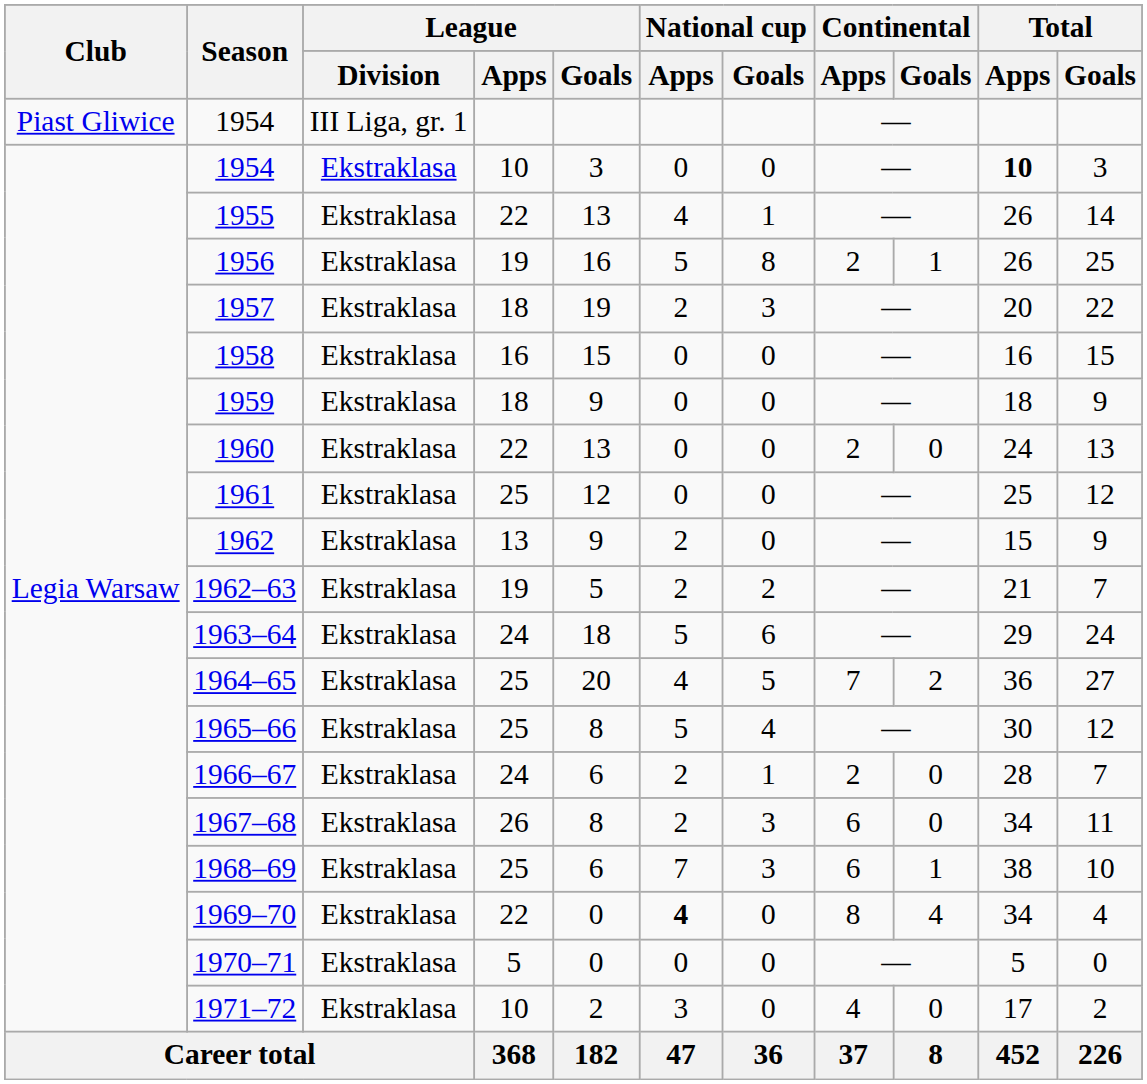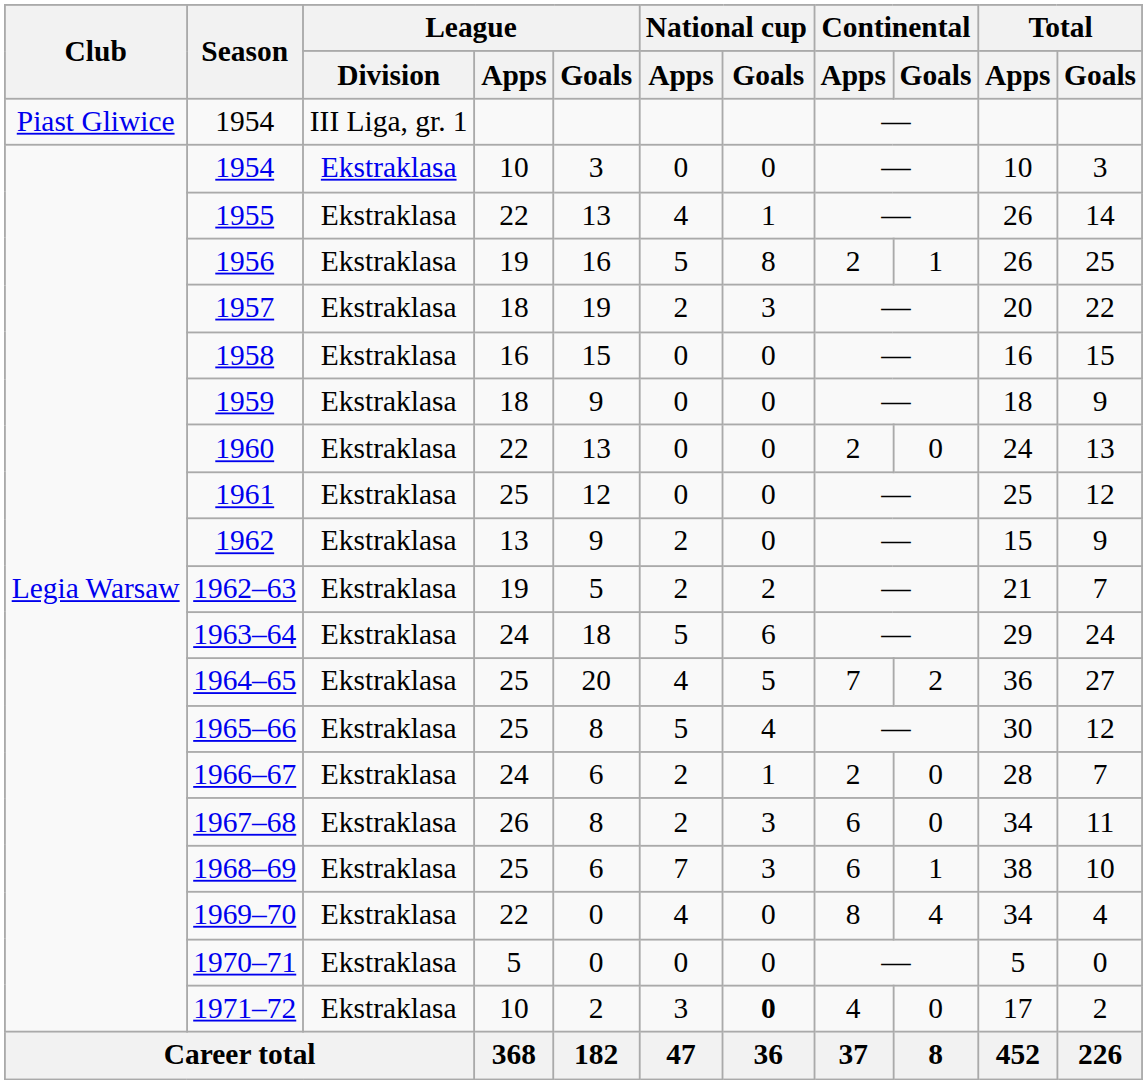(1018, 167) bold -> (1018, 167) normal
(681, 914) bold -> (681, 914) normal
(768, 1008) normal -> (768, 1008) bold
